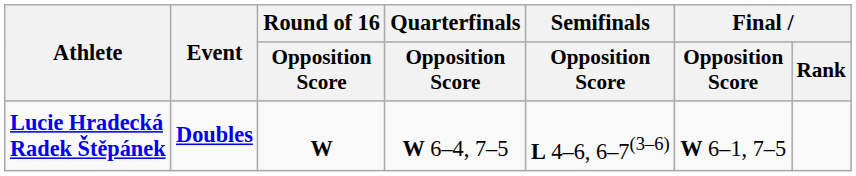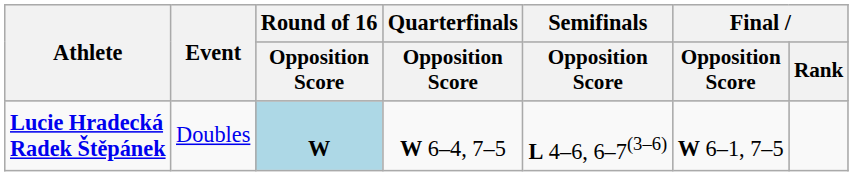(214, 135) bold -> (213, 135) normal
(322, 149) no background -> (319, 149) lightblue background
